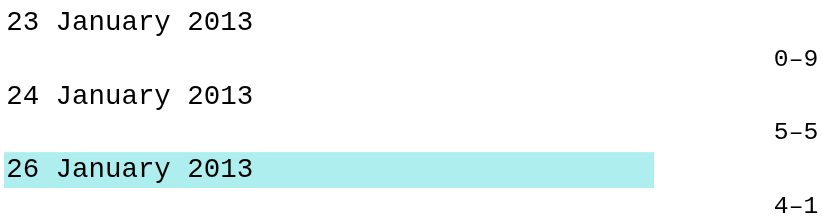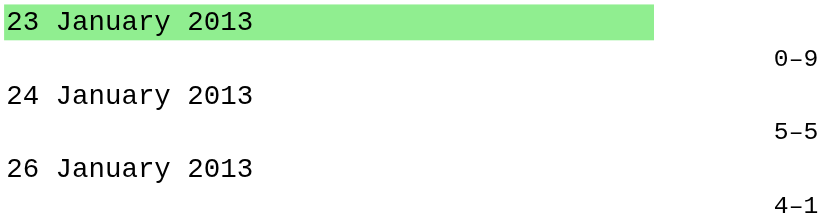(130, 22) no background -> (130, 22) lightgreen background
(130, 170) paleturquoise background -> (130, 170) no background
